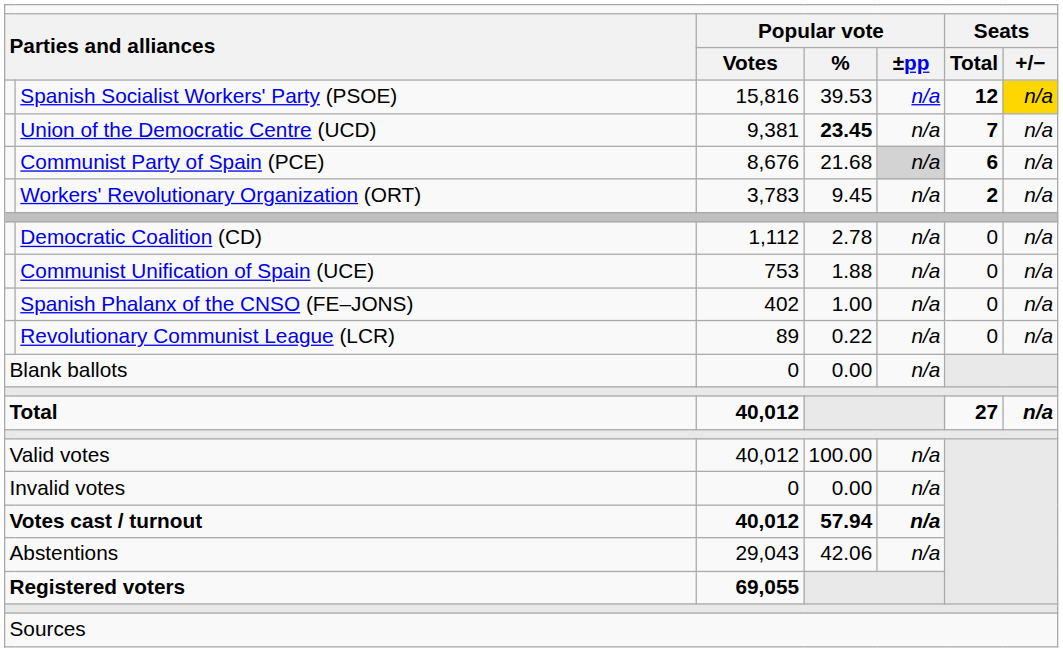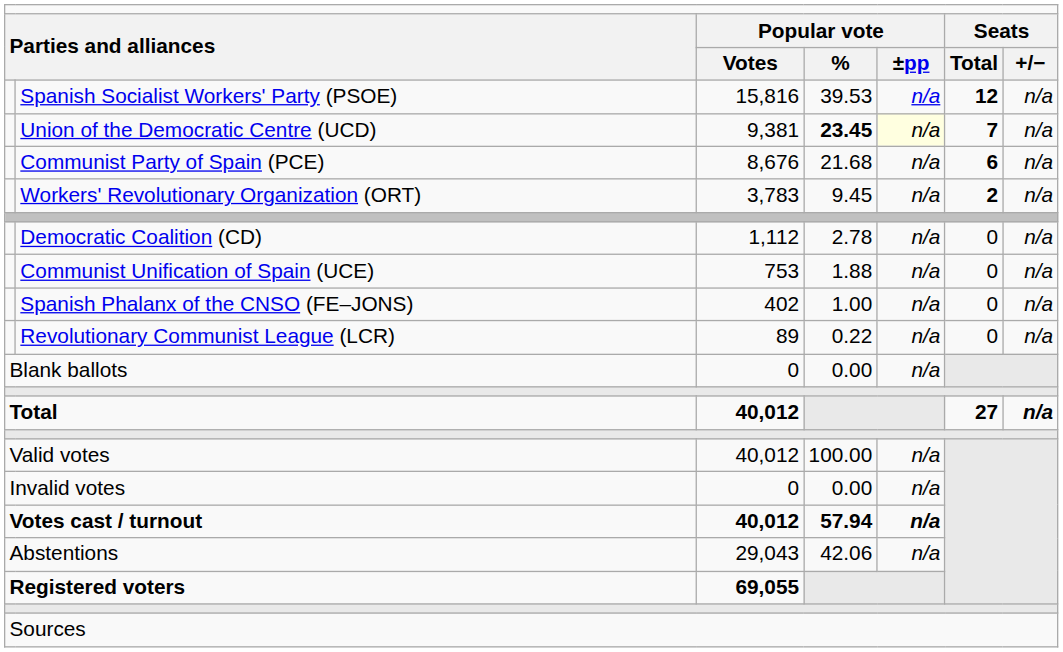(1039, 96) gold background -> (1039, 96) no background
(926, 129) no background -> (926, 129) lightyellow background
(926, 162) lightgrey background -> (926, 162) no background
